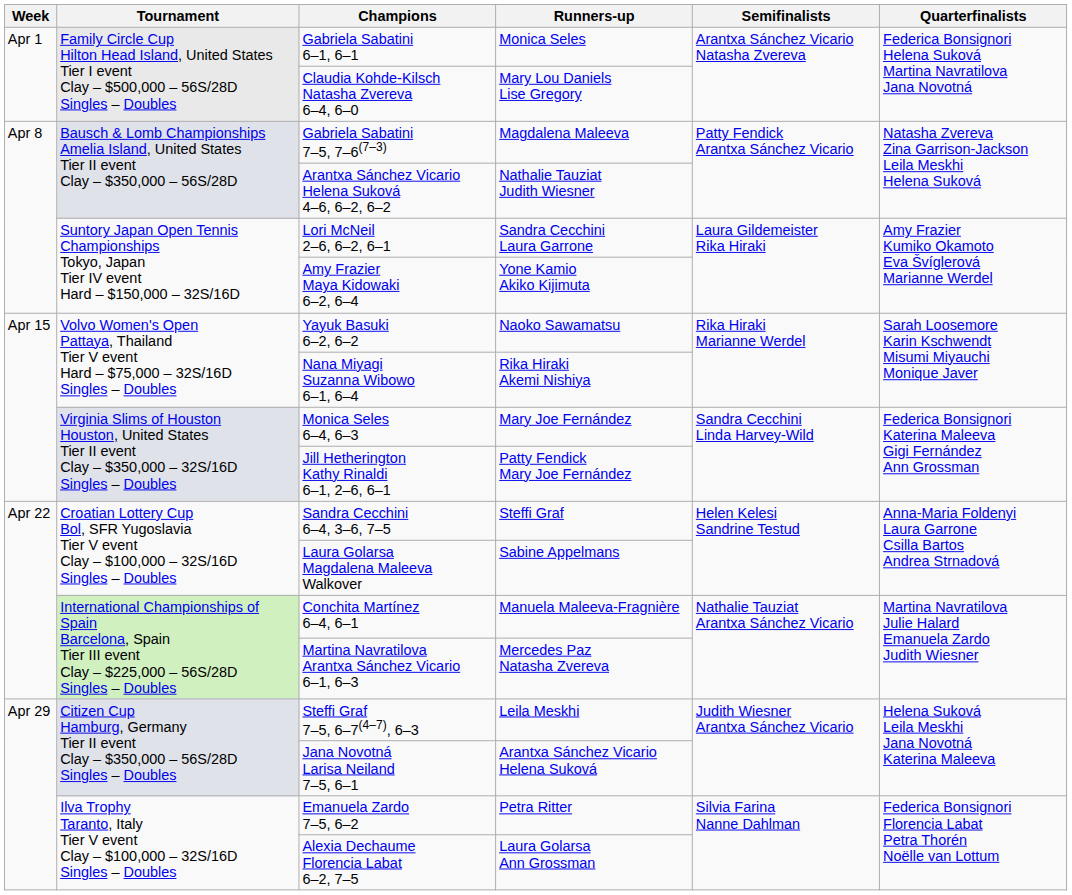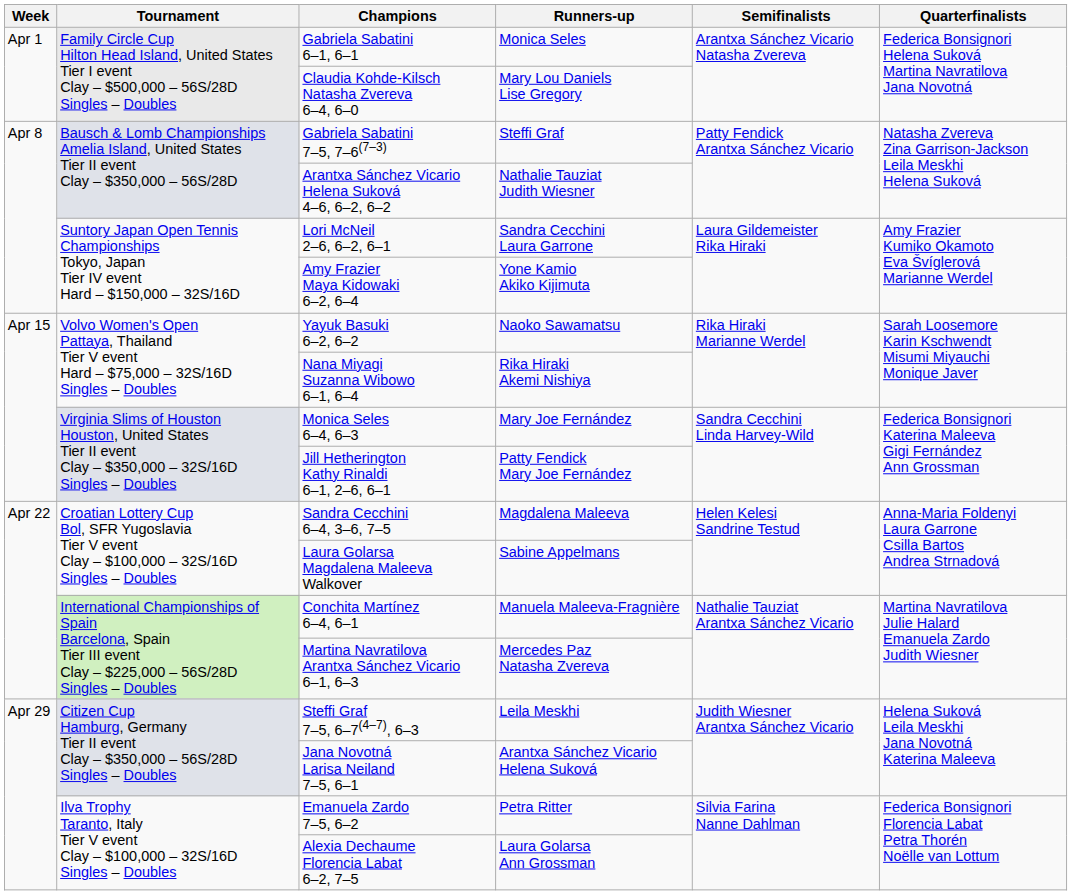(564, 133) Magdalena Maleeva -> (532, 133) Steffi Graf
(532, 513) Steffi Graf -> (564, 513) Magdalena Maleeva
